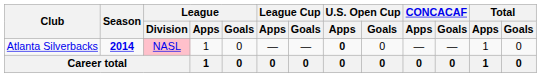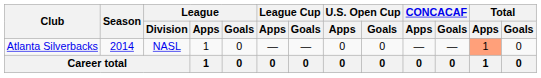(122, 47) bold -> (122, 47) normal
(167, 47) pink background -> (167, 47) no background
(342, 47) bold -> (342, 47) normal
(485, 47) no background -> (485, 47) lightsalmon background
